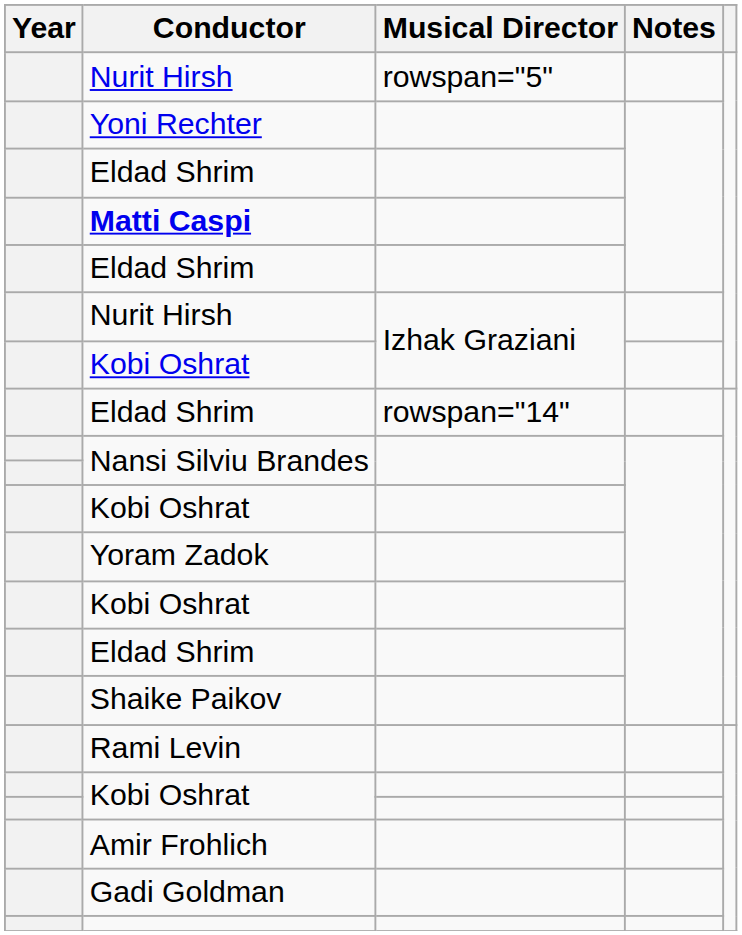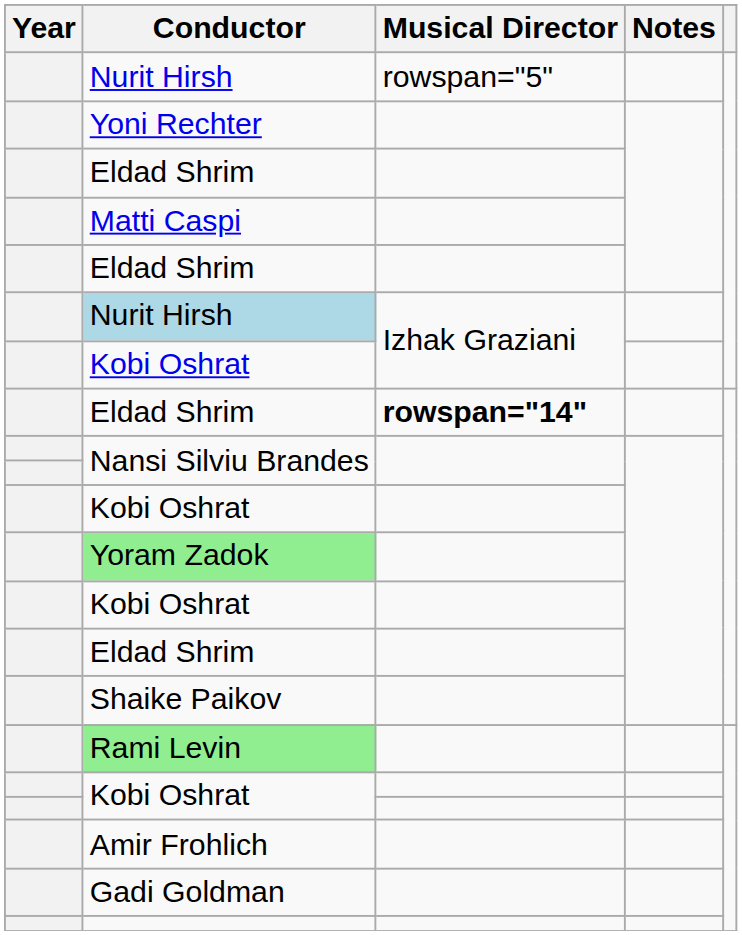(170, 220) bold -> (165, 220) normal
(161, 316) no background -> (161, 316) lightblue background
(476, 412) normal -> (485, 412) bold
(179, 556) no background -> (179, 556) lightgreen background
(165, 747) no background -> (165, 747) lightgreen background
